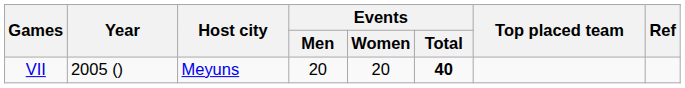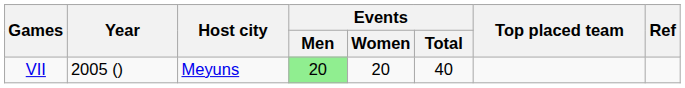(318, 69) no background -> (318, 69) lightgreen background
(444, 69) bold -> (444, 69) normal
